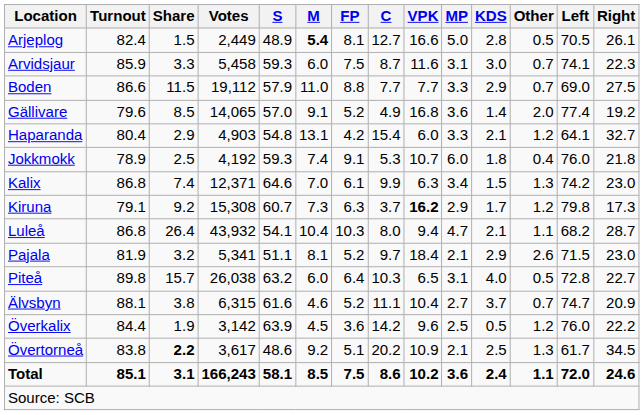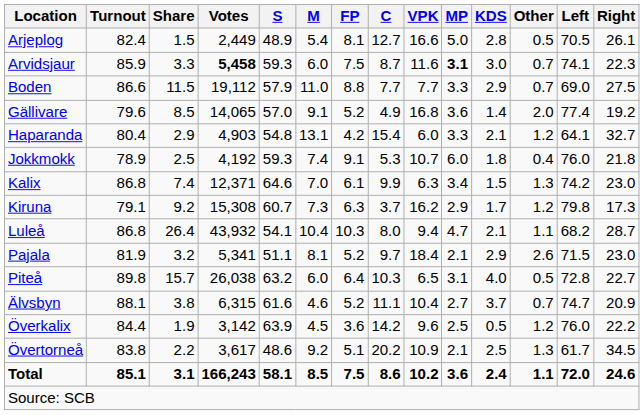(318, 40) bold -> (318, 40) normal
(237, 64) normal -> (237, 64) bold
(458, 64) normal -> (458, 64) bold
(424, 207) bold -> (424, 207) normal
(184, 350) bold -> (184, 350) normal
